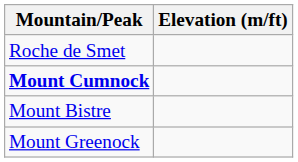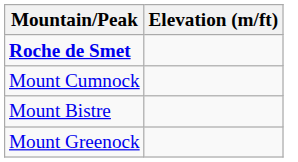(67, 50) normal -> (70, 50) bold
(79, 80) bold -> (74, 80) normal
